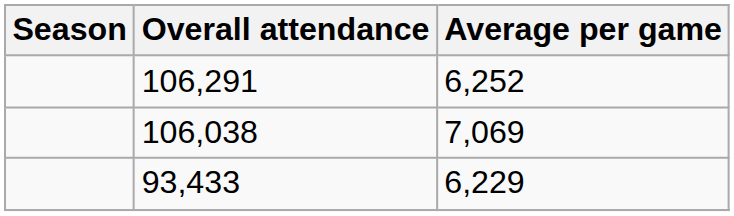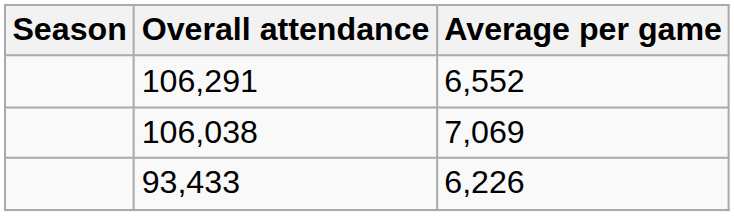(484, 81) 6,252 -> (484, 81) 6,552
(484, 183) 6,229 -> (484, 183) 6,226
